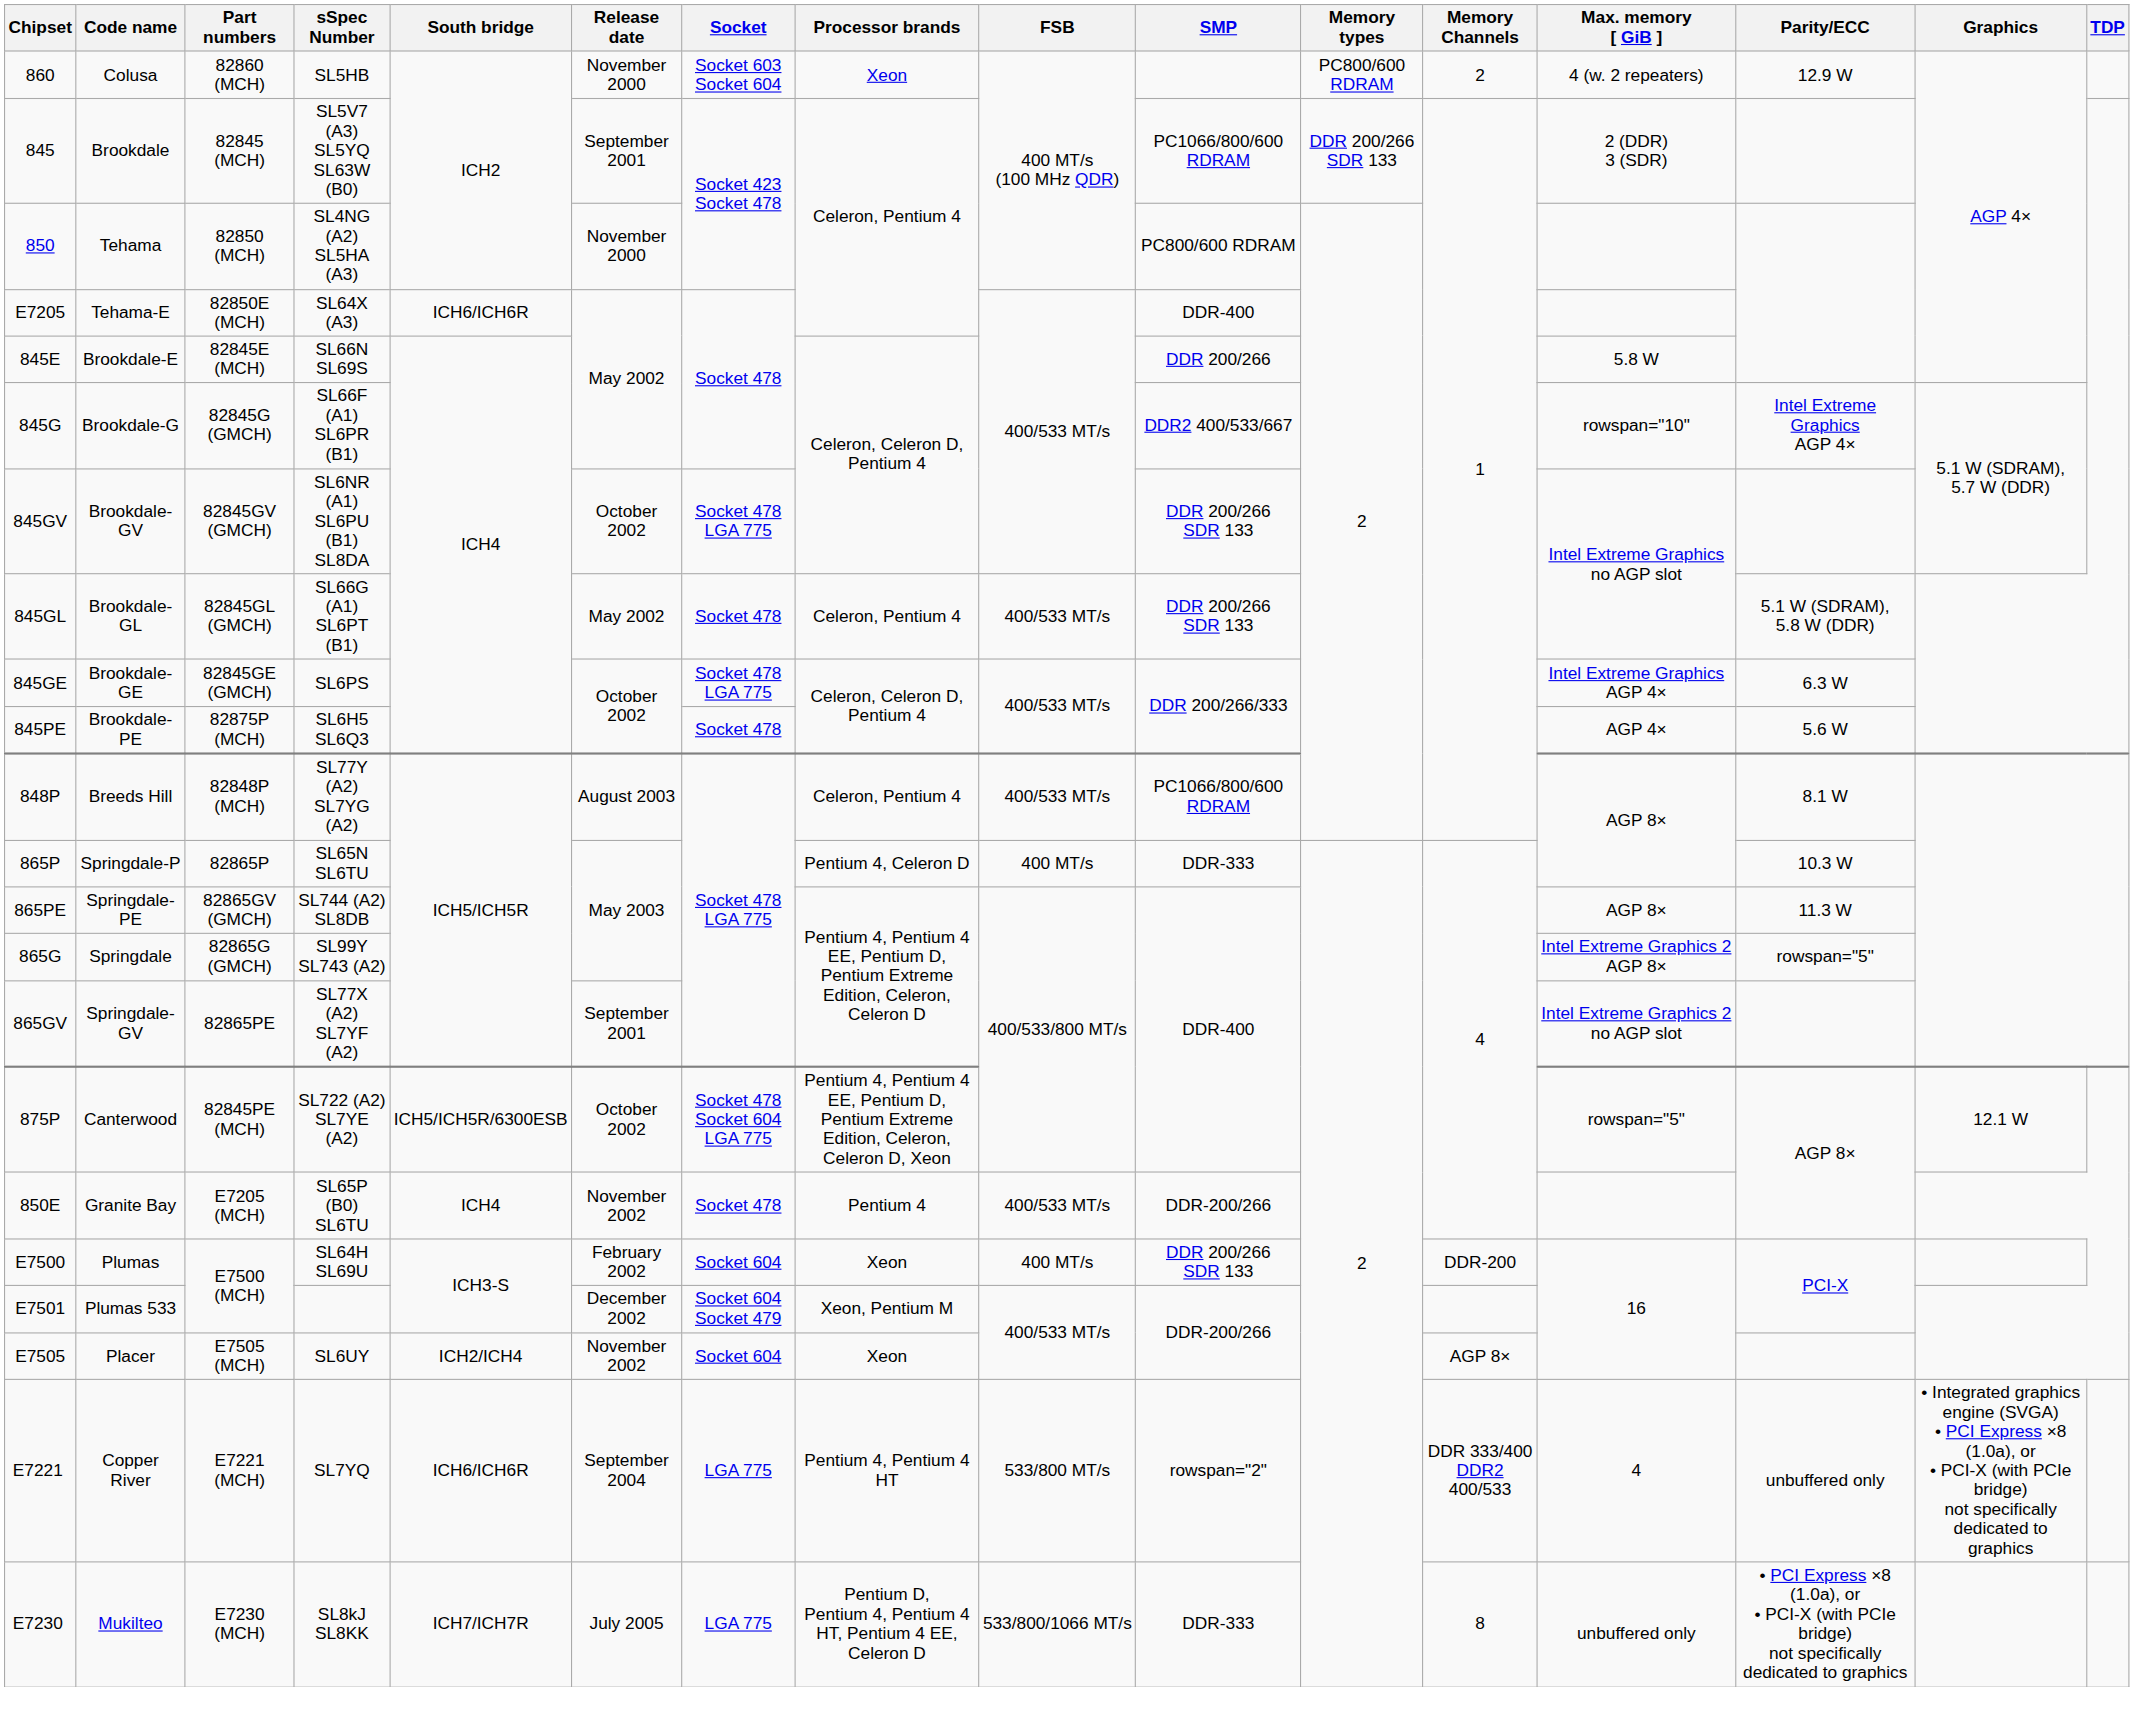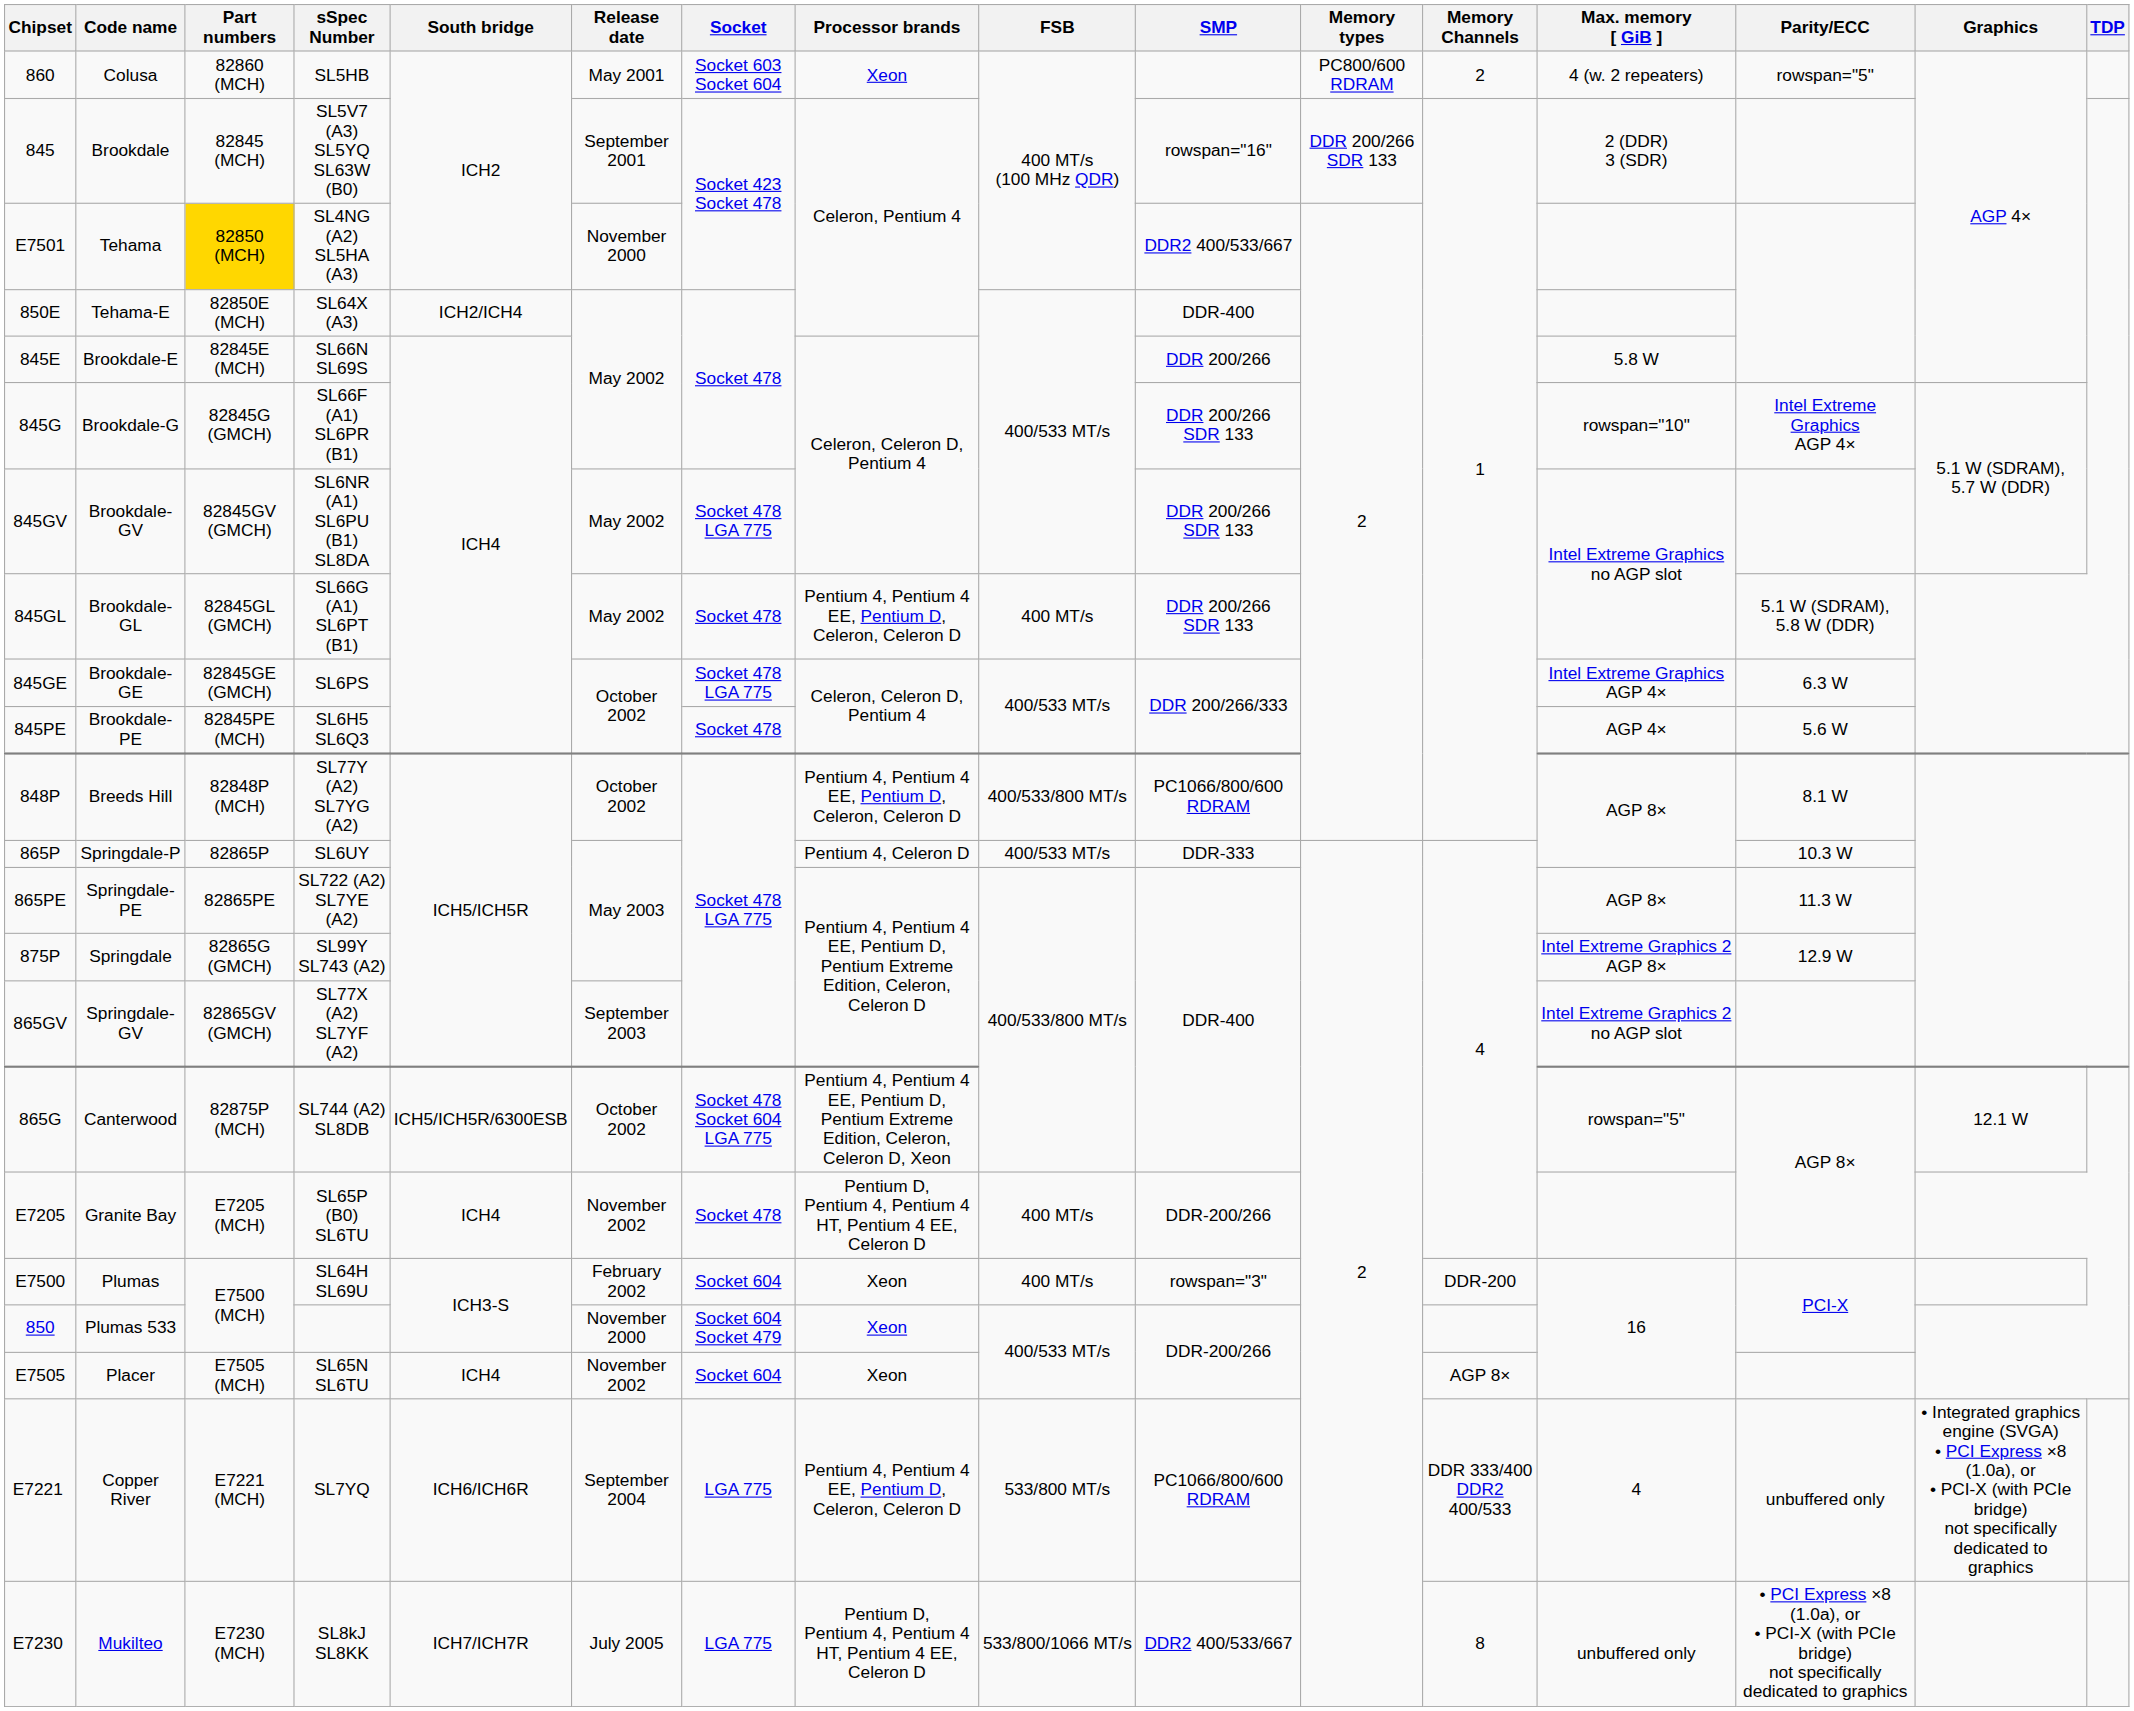(627, 74) November 2000 -> (627, 74) May 2001
(1825, 74) 12.9 W -> (1825, 74) rowspan="5"
(1218, 150) PC1066/800/600 RDRAM -> (1218, 150) rowspan="16"
(40, 246) 850 -> (40, 246) E7501
(240, 246) no background -> (240, 246) gold background
(1218, 246) PC800/600 RDRAM -> (1218, 246) DDR2 400/533/667
(40, 312) E7205 -> (40, 312) 850E
(481, 312) ICH6/ICH6R -> (481, 312) ICH2/ICH4
(1218, 425) DDR2 400/533/667 -> (1218, 425) DDR 200/266 SDR 133
(627, 521) October 2002 -> (627, 521) May 2002
(887, 616) Celeron, Pentium 4 -> (887, 616) Pentium 4, Pentium 4 EE, Pentium D, Celeron, Celeron D
(1057, 616) 400/533 MT/s -> (1057, 616) 400 MT/s
(240, 729) 82875P (MCH) -> (240, 729) 82845PE (MCH)
(627, 797) August 2003 -> (627, 797) October 2002
(887, 797) Celeron, Pentium 4 -> (887, 797) Pentium 4, Pentium 4 EE, Pentium D, Celeron, Celeron D
(1057, 797) 400/533 MT/s -> (1057, 797) 400/533/800 MT/s
(342, 863) SL65N SL6TU -> (342, 853) SL6UY
(1057, 863) 400 MT/s -> (1057, 853) 400/533 MT/s
(240, 910) 82865GV (GMCH) -> (240, 900) 82865PE
(342, 910) SL744 (A2) SL8DB -> (342, 900) SL722 (A2) SL7YE (A2)
(40, 956) 865G -> (40, 956) 875P
(1825, 956) rowspan="5" -> (1825, 956) 12.9 W
(240, 1023) 82865PE -> (240, 1023) 82865GV (GMCH)
(627, 1023) September 2001 -> (627, 1023) September 2003
(40, 1119) 875P -> (40, 1119) 865G
(240, 1119) 82845PE (MCH) -> (240, 1119) 82875P (MCH)
(342, 1119) SL722 (A2) SL7YE (A2) -> (342, 1119) SL744 (A2) SL8DB
(40, 1205) 850E -> (40, 1215) E7205
(887, 1205) Pentium 4 -> (887, 1215) Pentium D, Pentium 4, Pentium 4 HT, Pentium 4 EE, Celeron D
(1057, 1205) 400/533 MT/s -> (1057, 1215) 400 MT/s
(1218, 1262) DDR 200/266 SDR 133 -> (1218, 1281) rowspan="3"
(40, 1308) E7501 -> (40, 1328) 850
(627, 1308) December 2002 -> (627, 1328) November 2000
(887, 1308) Xeon, Pentium M -> (887, 1328) Xeon
(342, 1355) SL6UY -> (342, 1375) SL65N SL6TU
(481, 1355) ICH2/ICH4 -> (481, 1375) ICH4
(887, 1470) Pentium 4, Pentium 4 HT -> (887, 1490) Pentium 4, Pentium 4 EE, Pentium D, Celeron, Celeron D
(1218, 1470) rowspan="2" -> (1218, 1490) PC1066/800/600 RDRAM
(1218, 1624) DDR-333 -> (1218, 1643) DDR2 400/533/667
